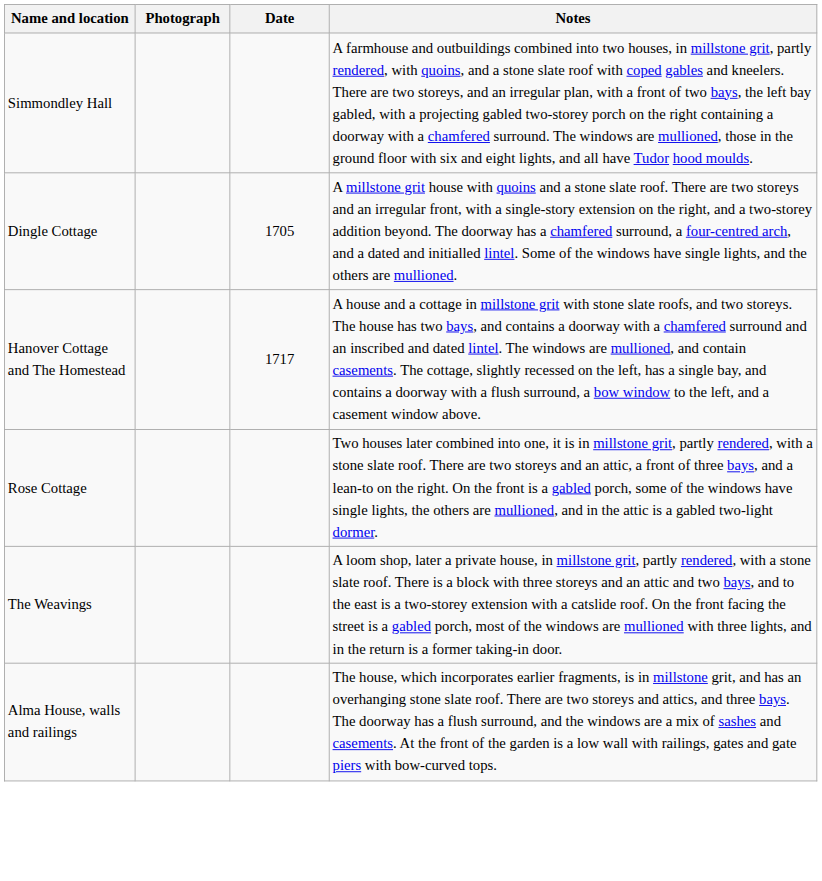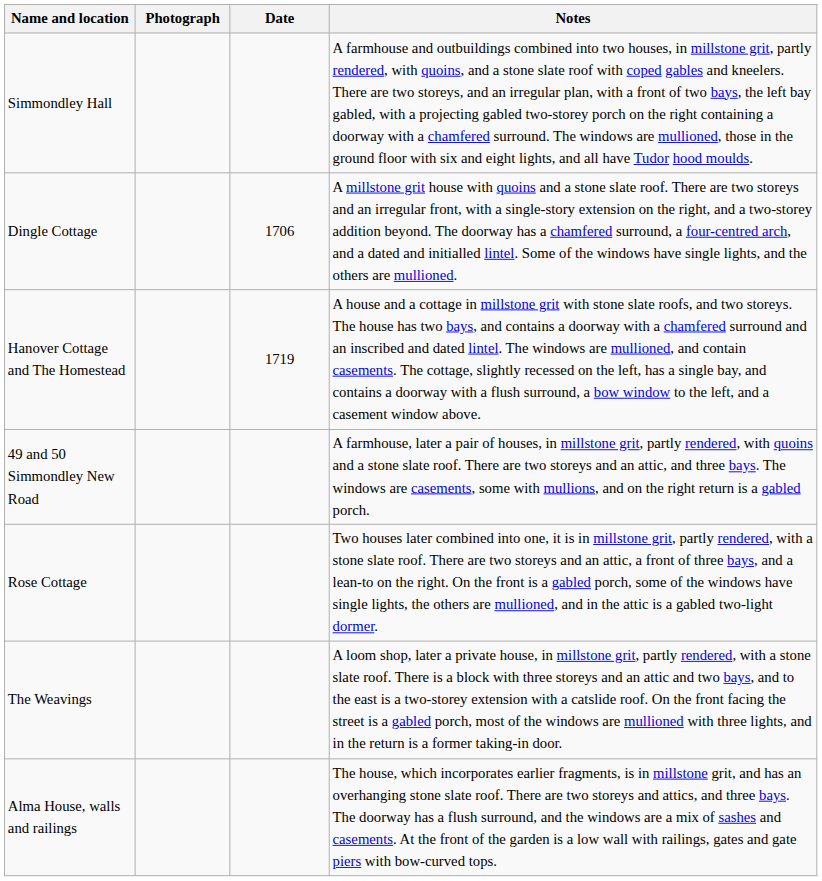(280, 231) 1705 -> (280, 231) 1706
(280, 359) 1717 -> (280, 359) 1719
+ row: (61, 476)
